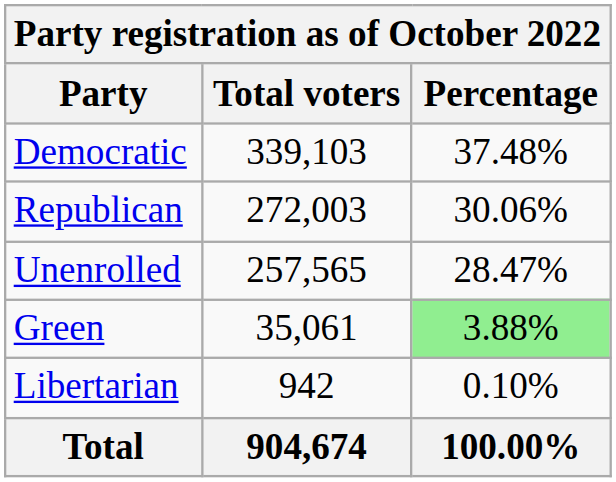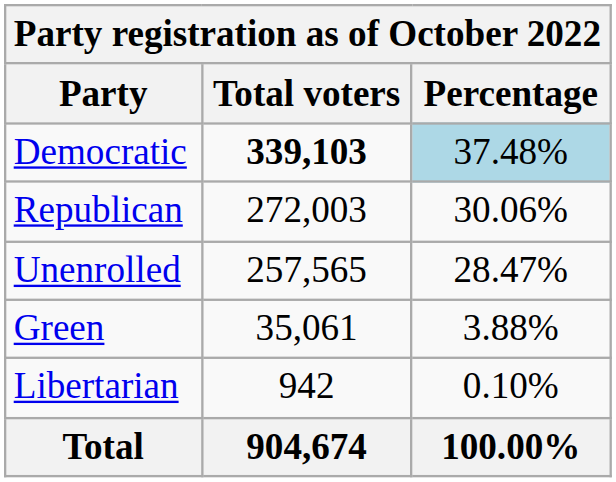(307, 151) normal -> (307, 151) bold
(511, 151) no background -> (511, 151) lightblue background
(511, 328) lightgreen background -> (511, 328) no background
